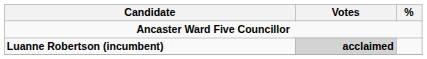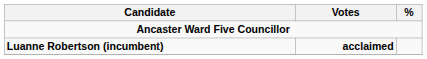(368, 46) lightgrey background -> (368, 46) no background
